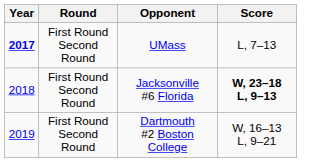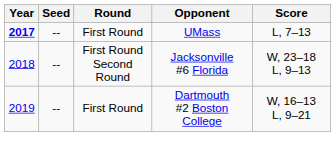+ column: (56, 13)
(78, 45) First Round Second Round -> (113, 32) First Round
(257, 90) bold -> (291, 63) normal
(78, 135) First Round Second Round -> (113, 108) First Round
